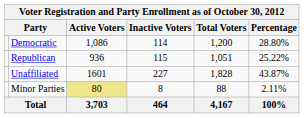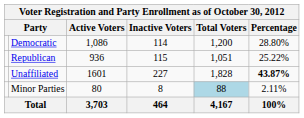(274, 74) normal -> (274, 74) bold
(97, 89) khaki background -> (97, 89) no background
(221, 89) no background -> (221, 89) lightblue background
